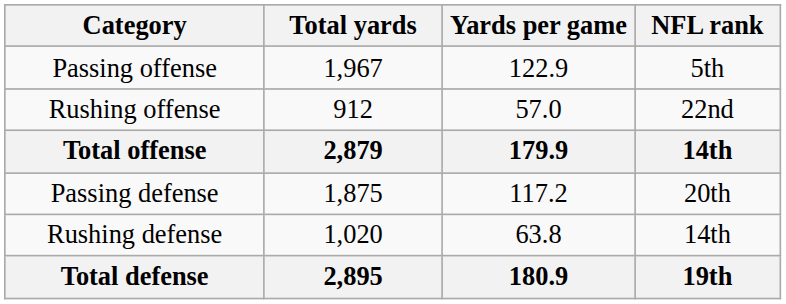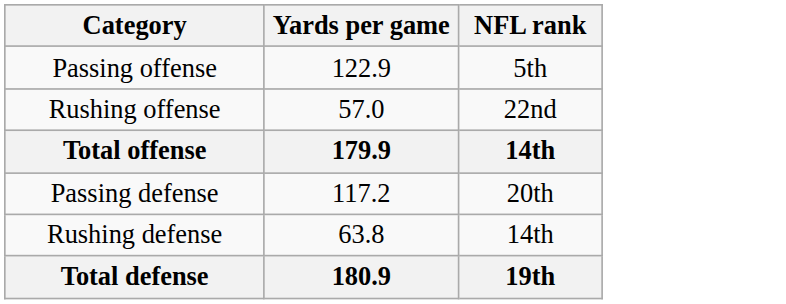- column: (353, 25)
